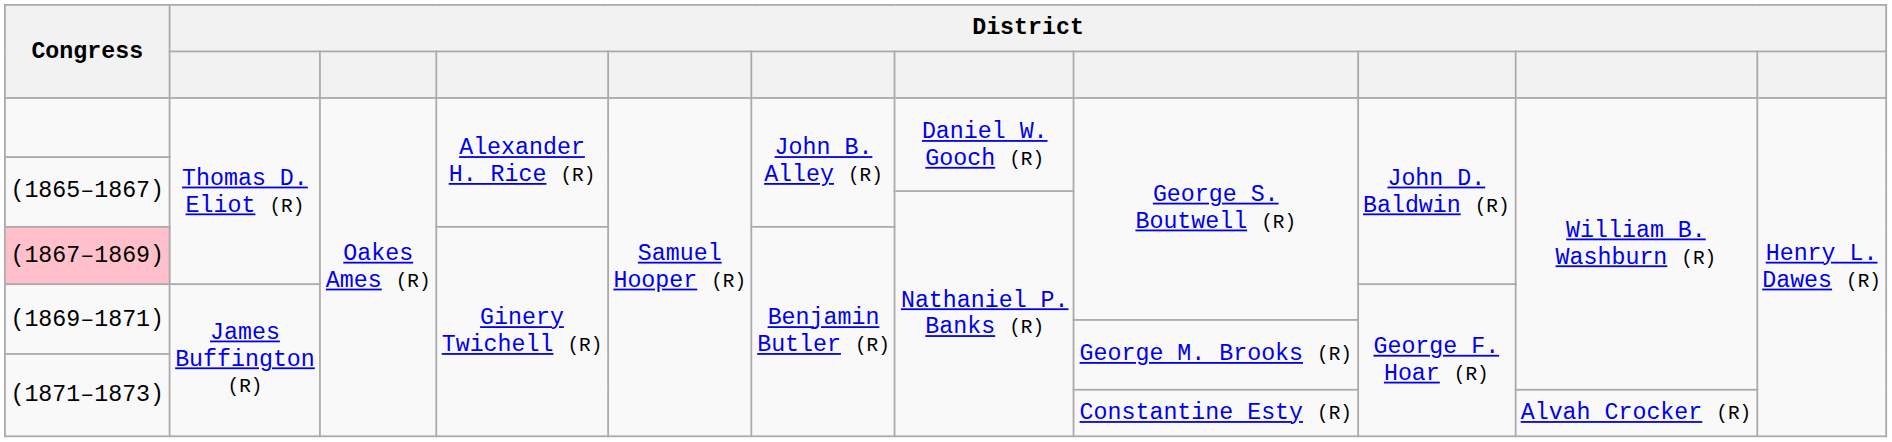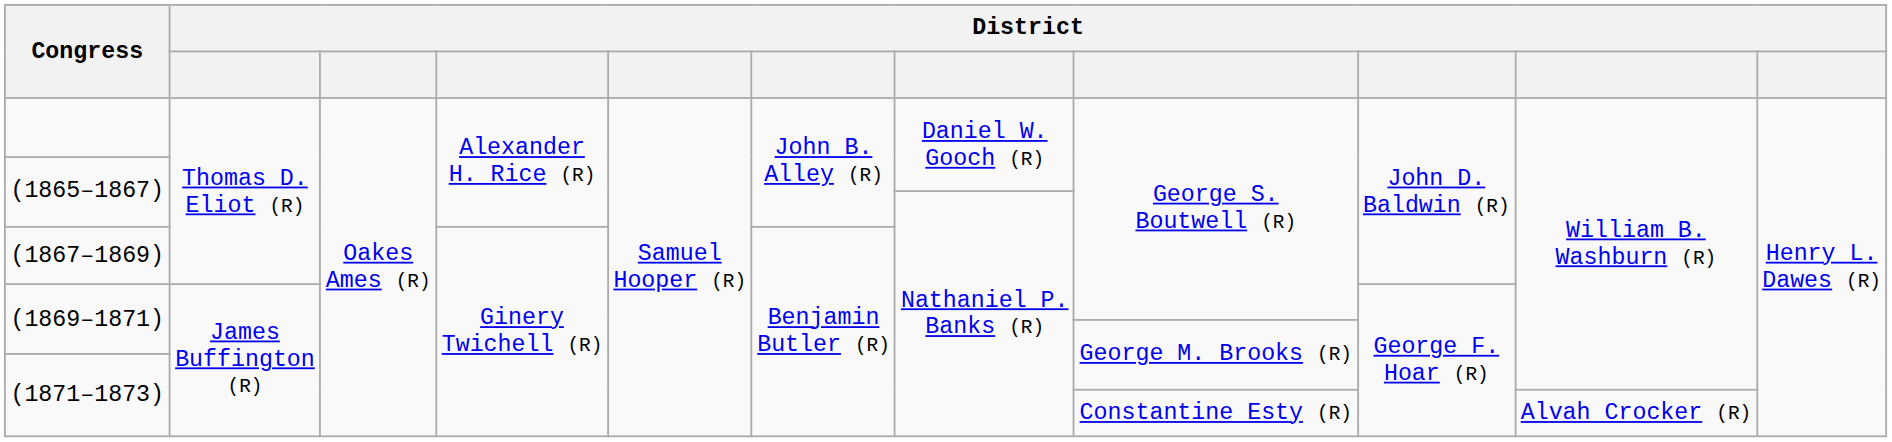(87, 255) pink background -> (87, 255) no background
